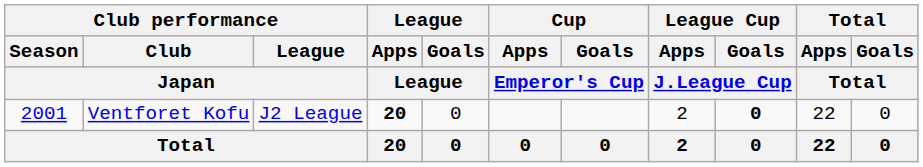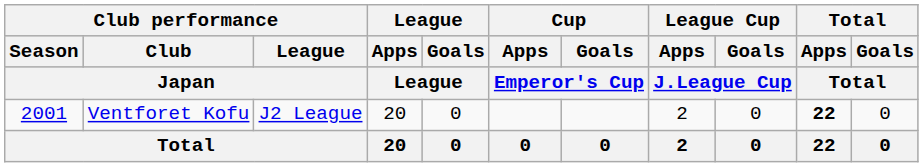(395, 114) bold -> (395, 114) normal
(756, 114) bold -> (756, 114) normal
(824, 114) normal -> (824, 114) bold
